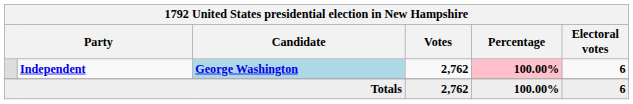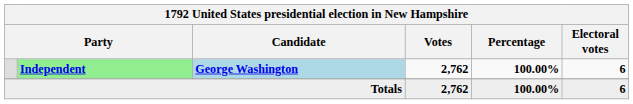(53, 69) no background -> (53, 69) lightgreen background
(536, 69) pink background -> (536, 69) no background
